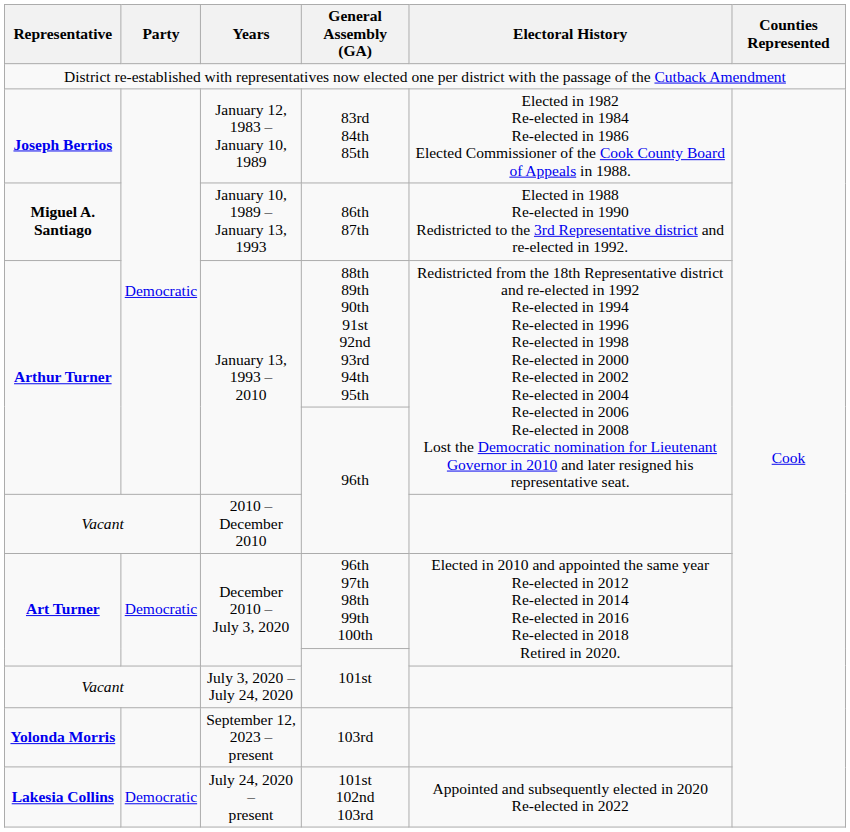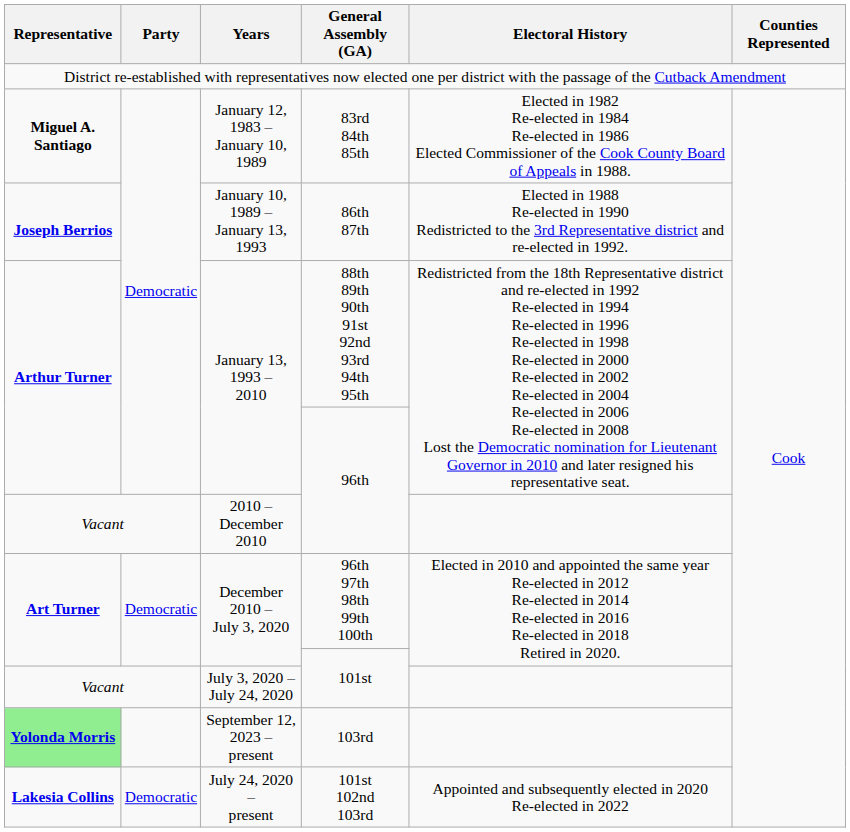(63, 144) Joseph Berrios -> (63, 135) Miguel A. Santiago
(63, 221) Miguel A. Santiago -> (63, 230) Joseph Berrios
(63, 737) no background -> (63, 737) lightgreen background
